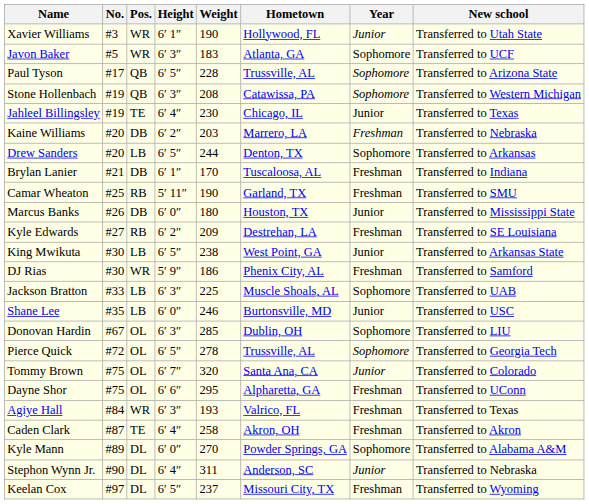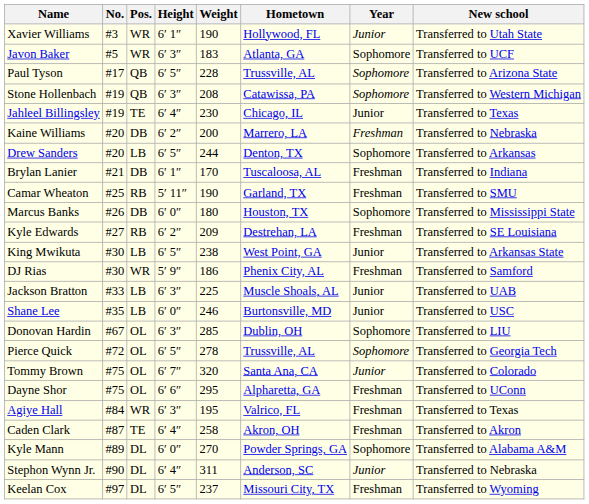(209, 133) 203 -> (209, 133) 200
(368, 212) Junior -> (382, 212) Sophomore
(382, 291) Sophomore -> (368, 291) Junior
(209, 410) 193 -> (209, 410) 195
